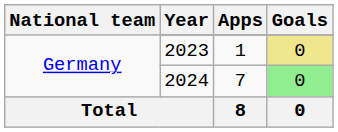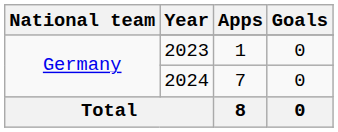(300, 50) khaki background -> (300, 50) no background
(300, 81) lightgreen background -> (300, 81) no background
